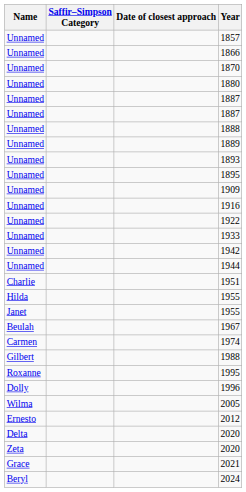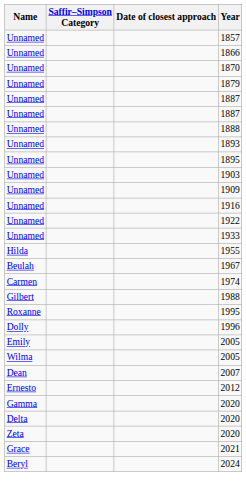+ row: (25, 83)
- row: (25, 83)
- row: (25, 144)
+ row: (25, 175)
- row: (25, 251)
- row: (25, 266)
- row: (21, 281)
- row: (17, 312)
+ row: (18, 342)
+ row: (17, 373)
+ row: (22, 403)
